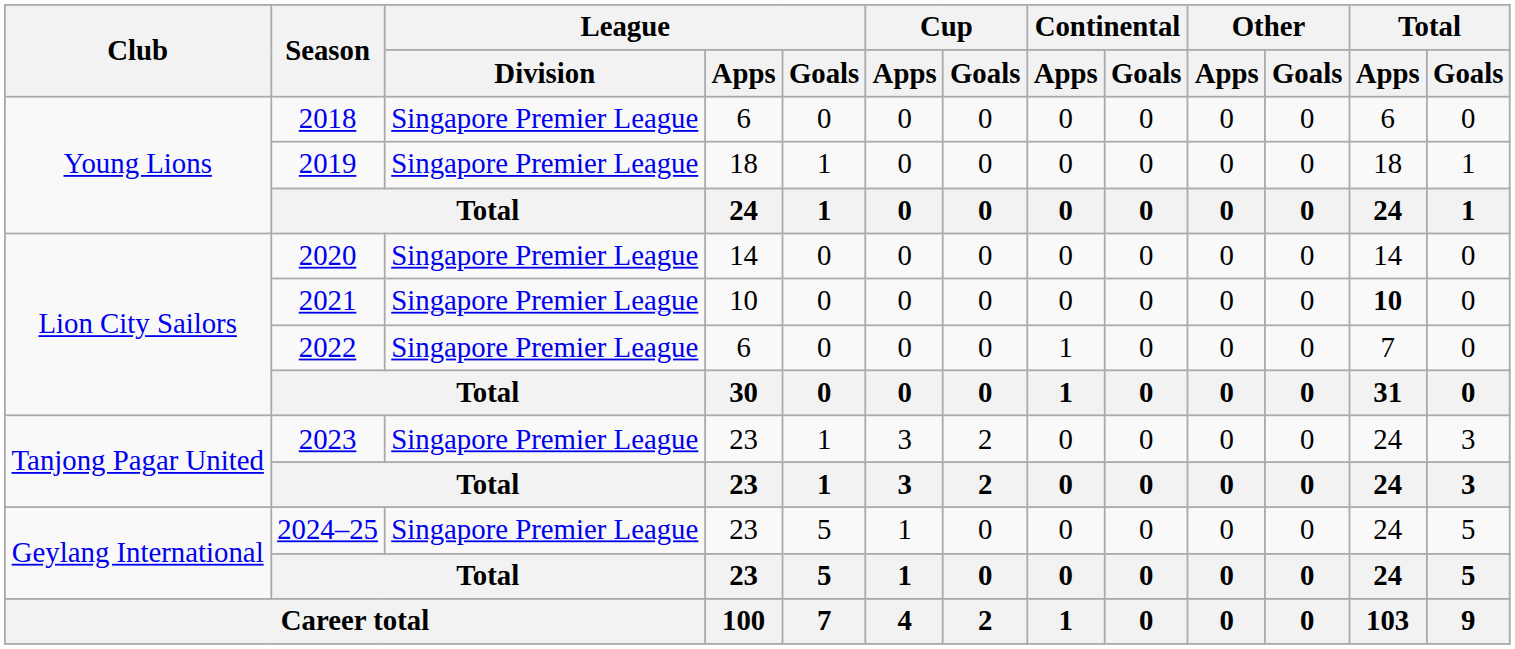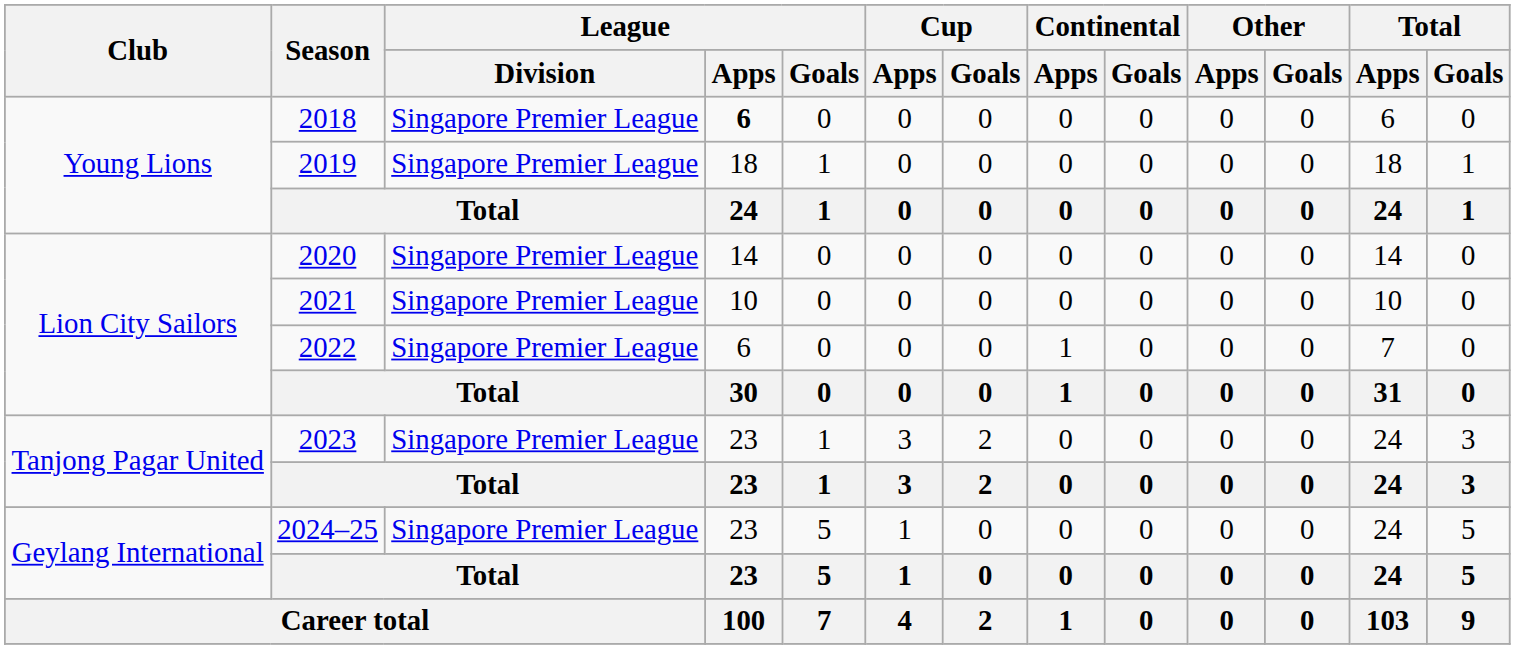(744, 118) normal -> (744, 118) bold
(1388, 301) bold -> (1388, 301) normal
